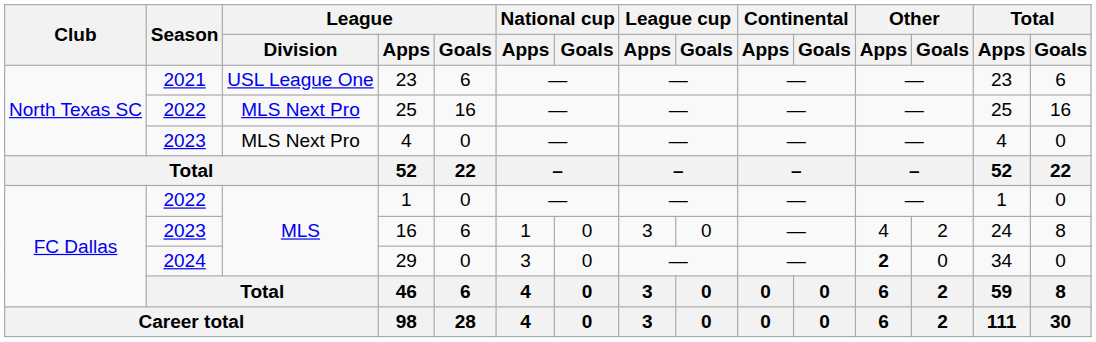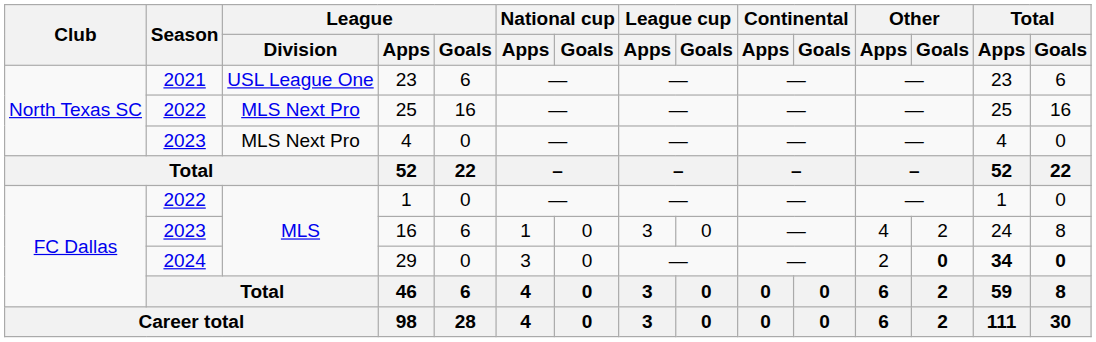(884, 261) bold -> (884, 261) normal
(943, 261) normal -> (943, 261) bold
(1002, 261) normal -> (1002, 261) bold
(1061, 261) normal -> (1061, 261) bold
